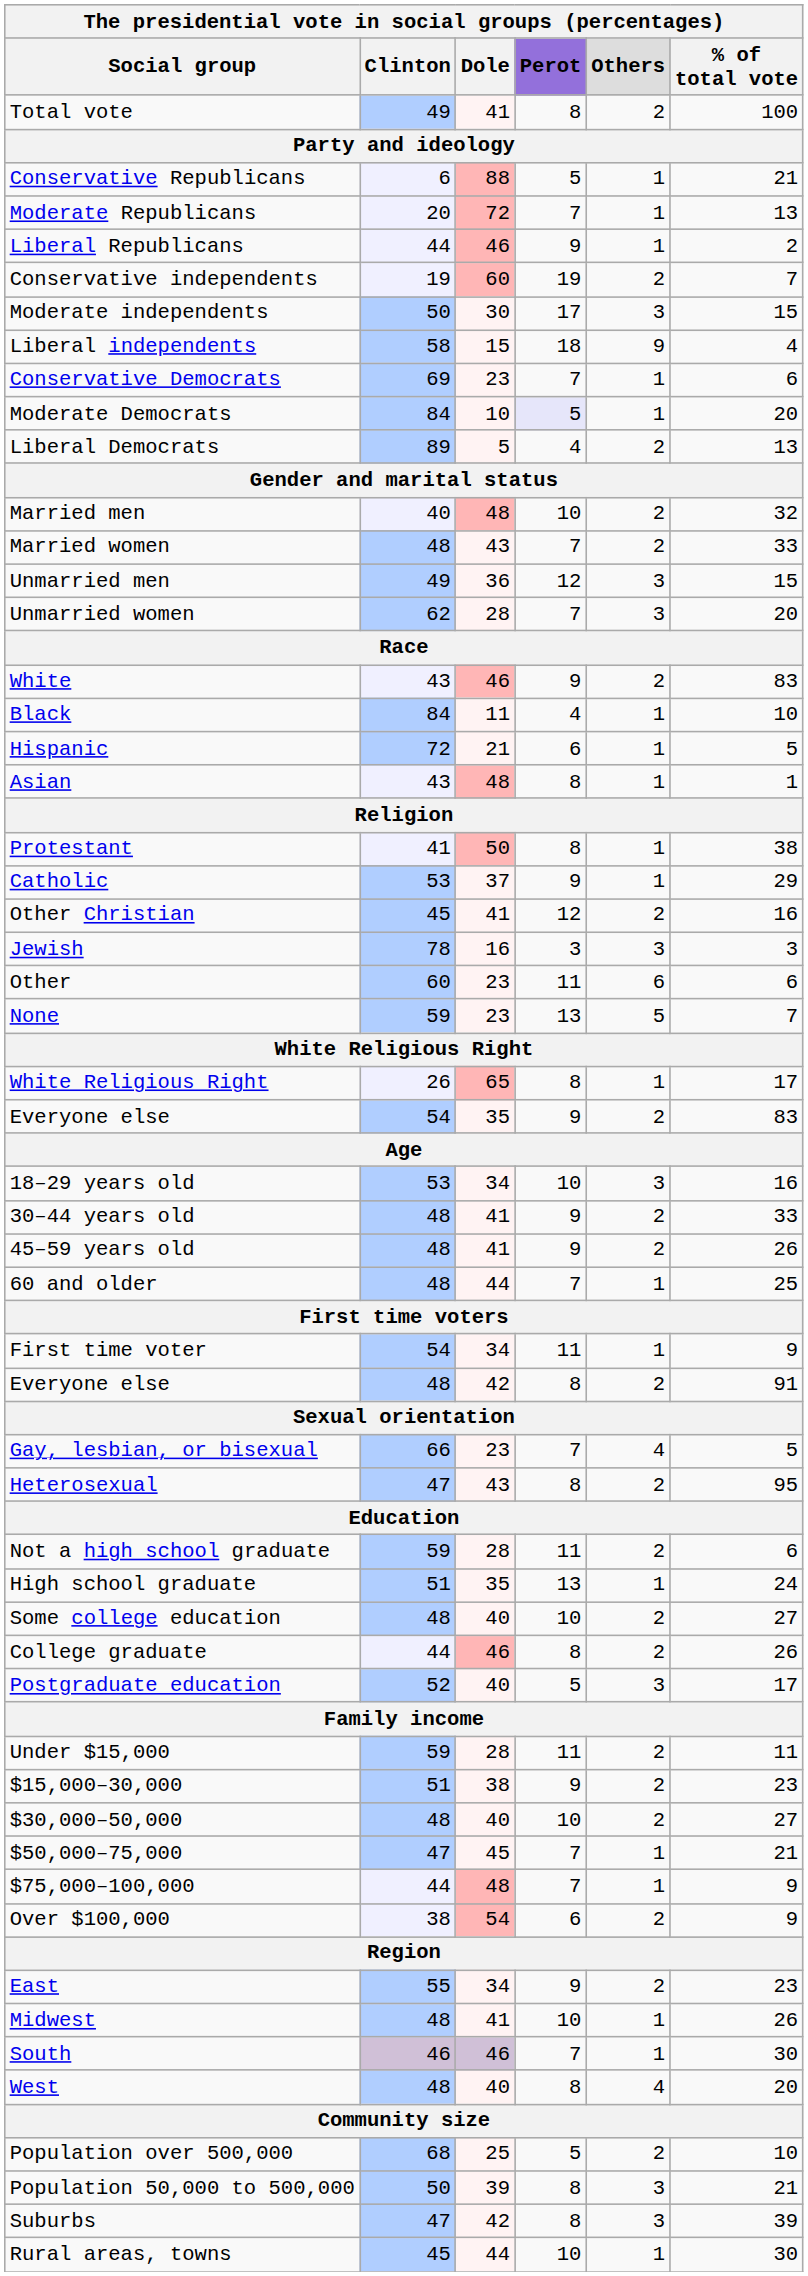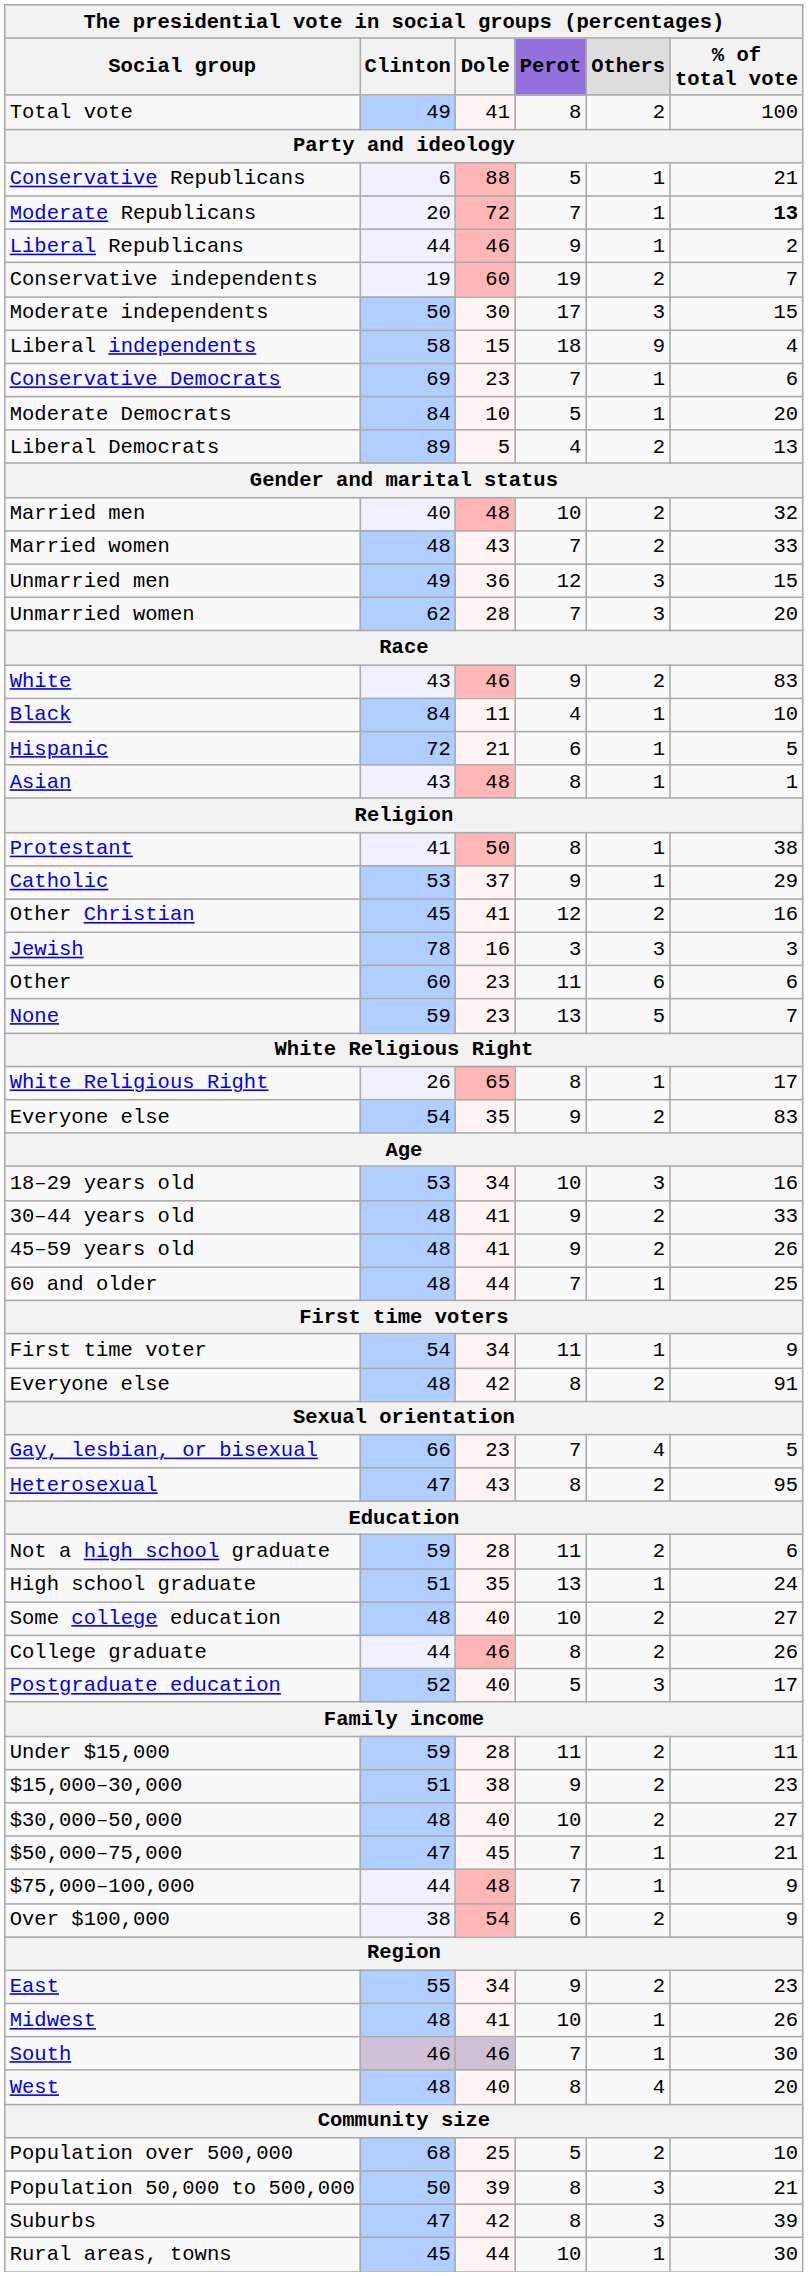(786, 213) normal -> (786, 213) bold
(575, 413) lavender background -> (575, 413) no background
